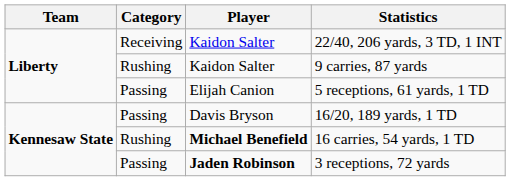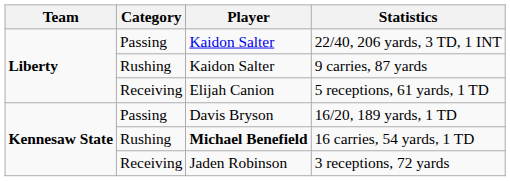(151, 41) Receiving -> (144, 41) Passing
(144, 90) Passing -> (151, 90) Receiving
(144, 163) Passing -> (151, 163) Receiving
(242, 163) bold -> (238, 163) normal
